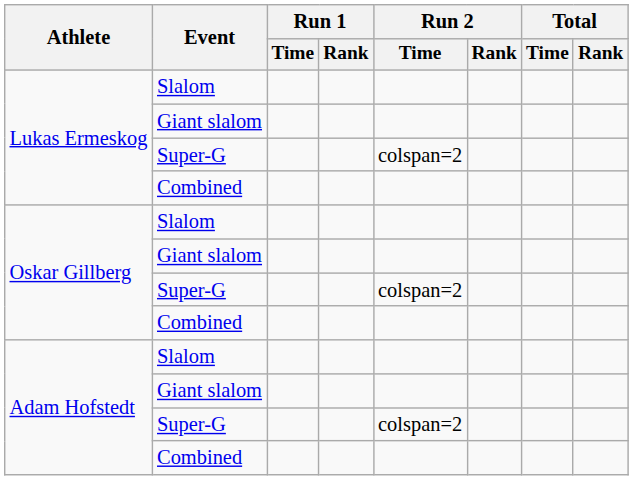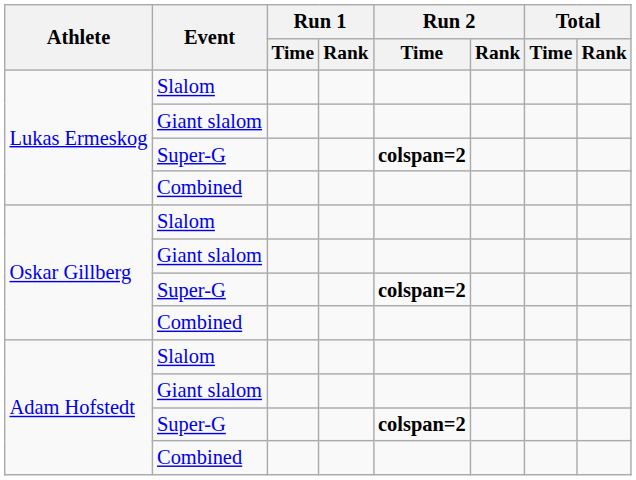(420, 154) normal -> (422, 154) bold
(420, 289) normal -> (422, 289) bold
(420, 424) normal -> (422, 424) bold
